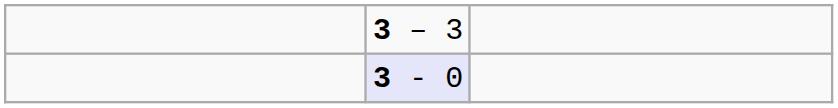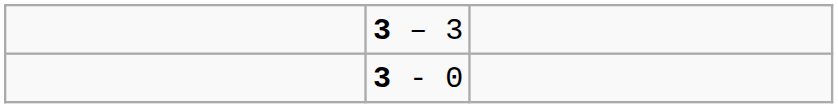(418, 79) lavender background -> (418, 79) no background
